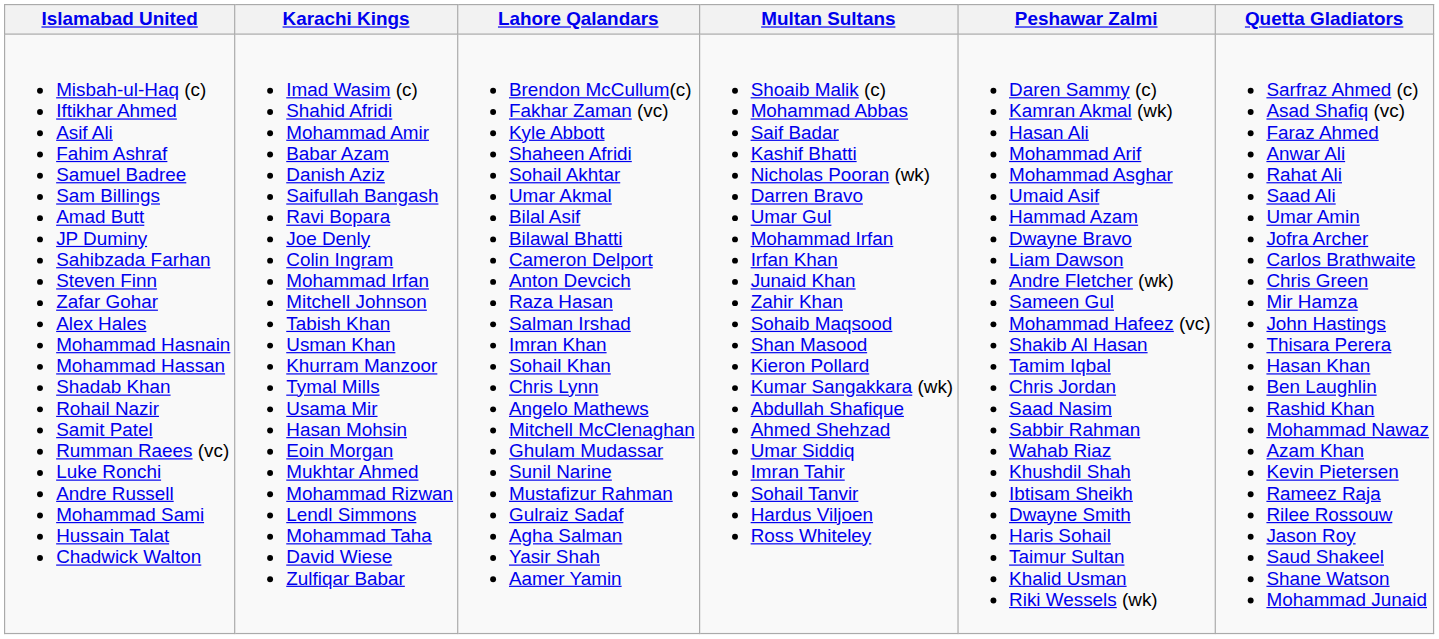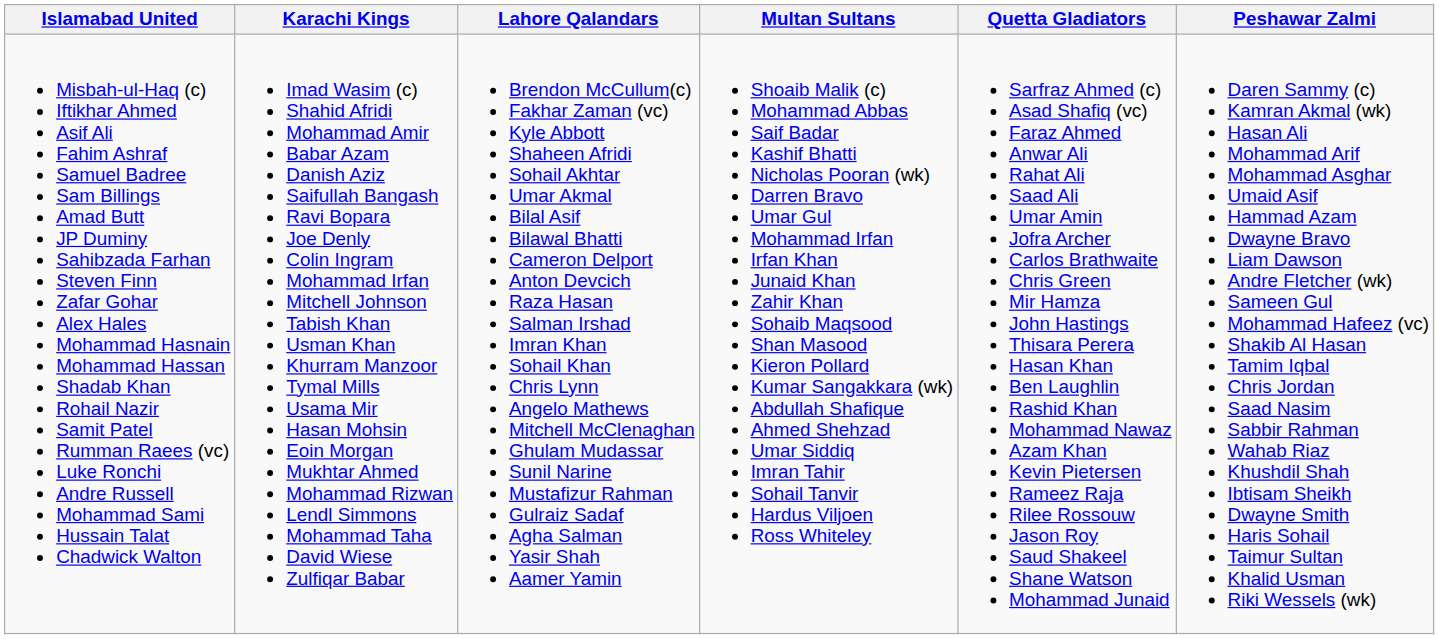columns swapped: (1086, 19) <-> (1324, 19)
